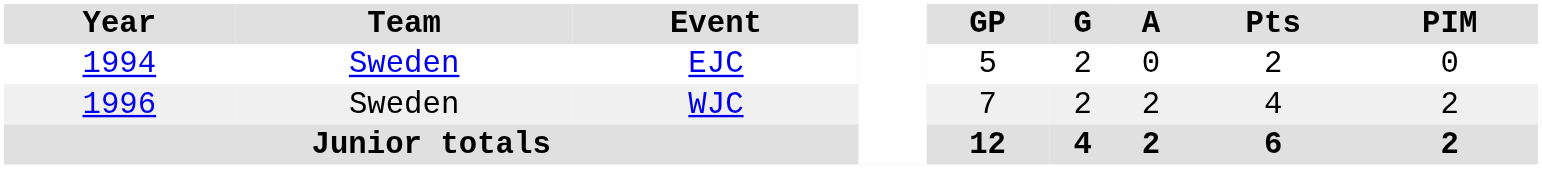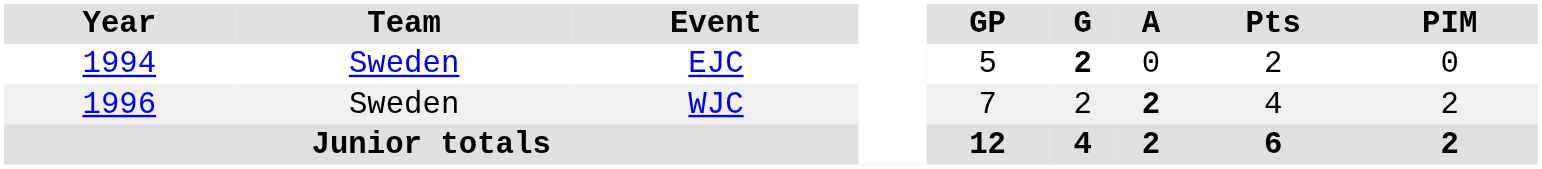(1083, 64) normal -> (1083, 64) bold
(1151, 104) normal -> (1151, 104) bold
